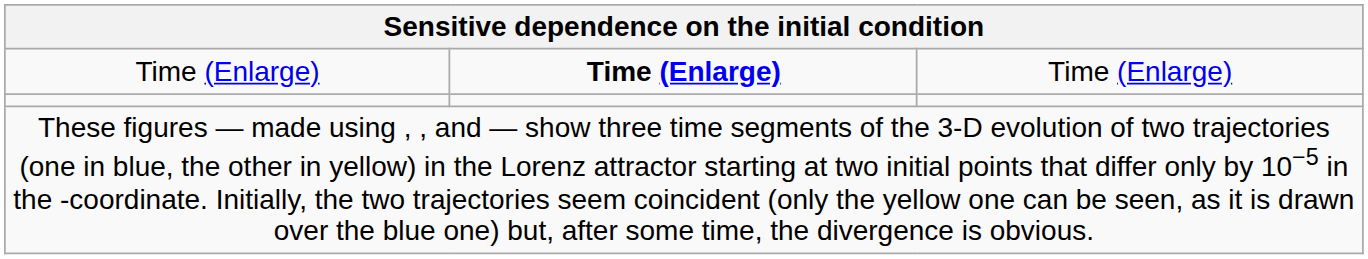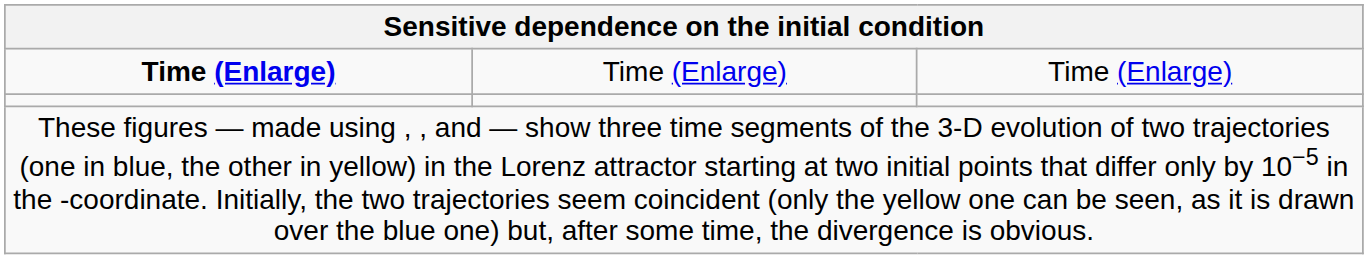(228, 71) normal -> (239, 71) bold
(684, 71) bold -> (695, 71) normal
